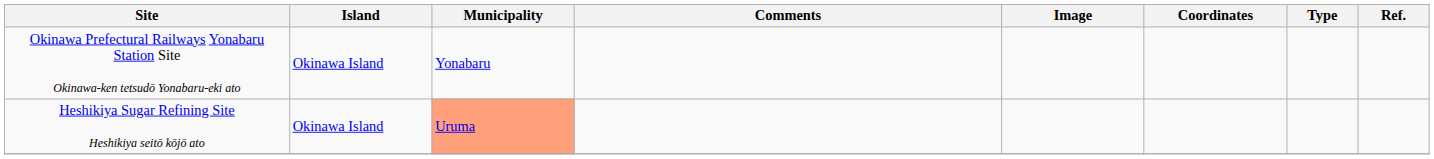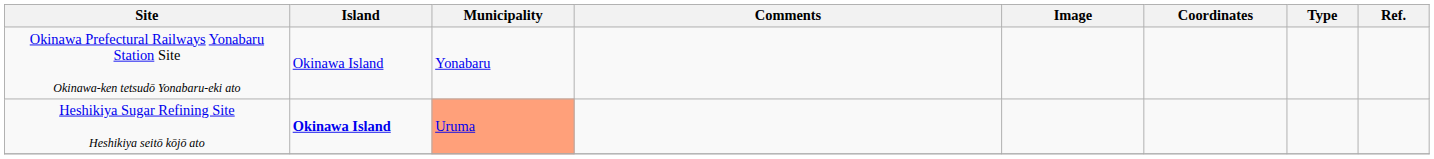(338, 126) normal -> (342, 126) bold
